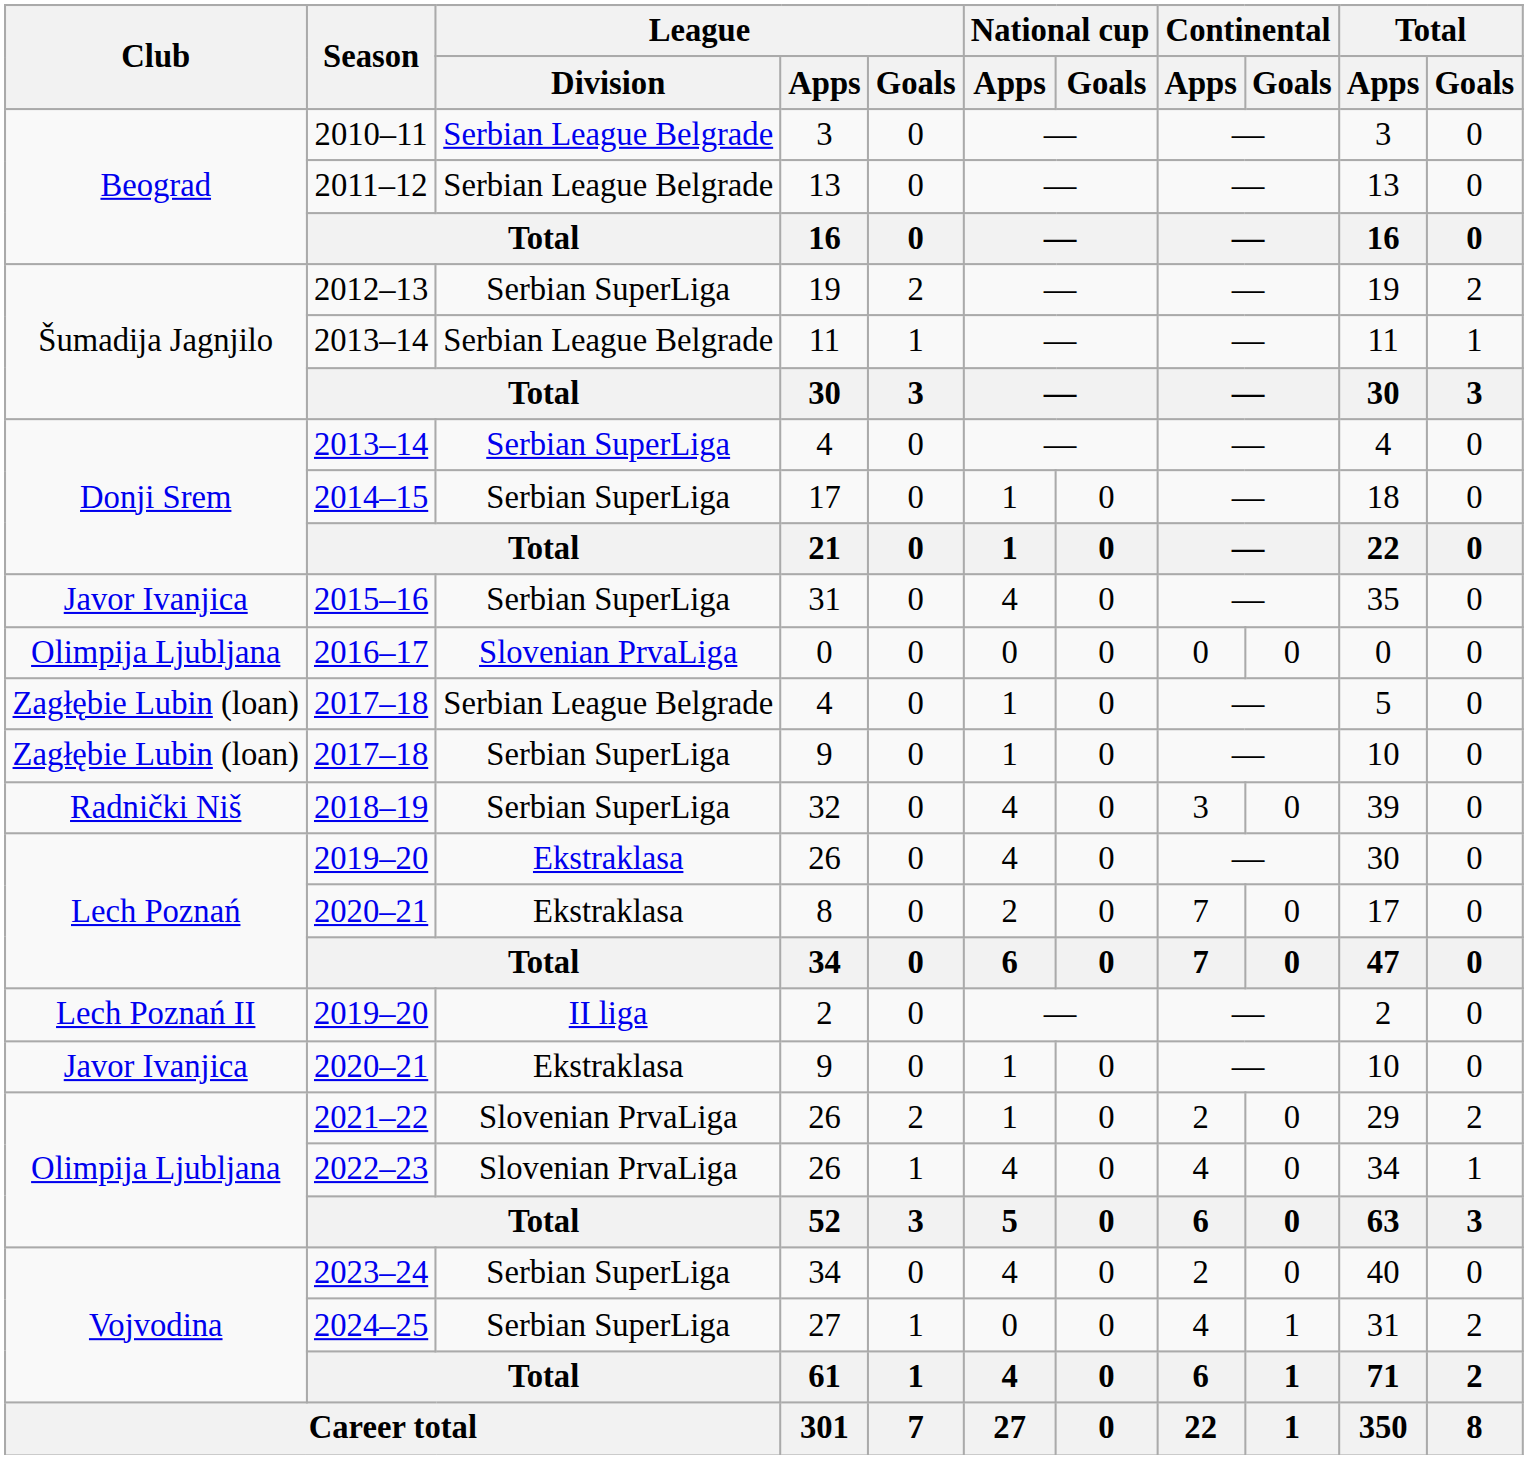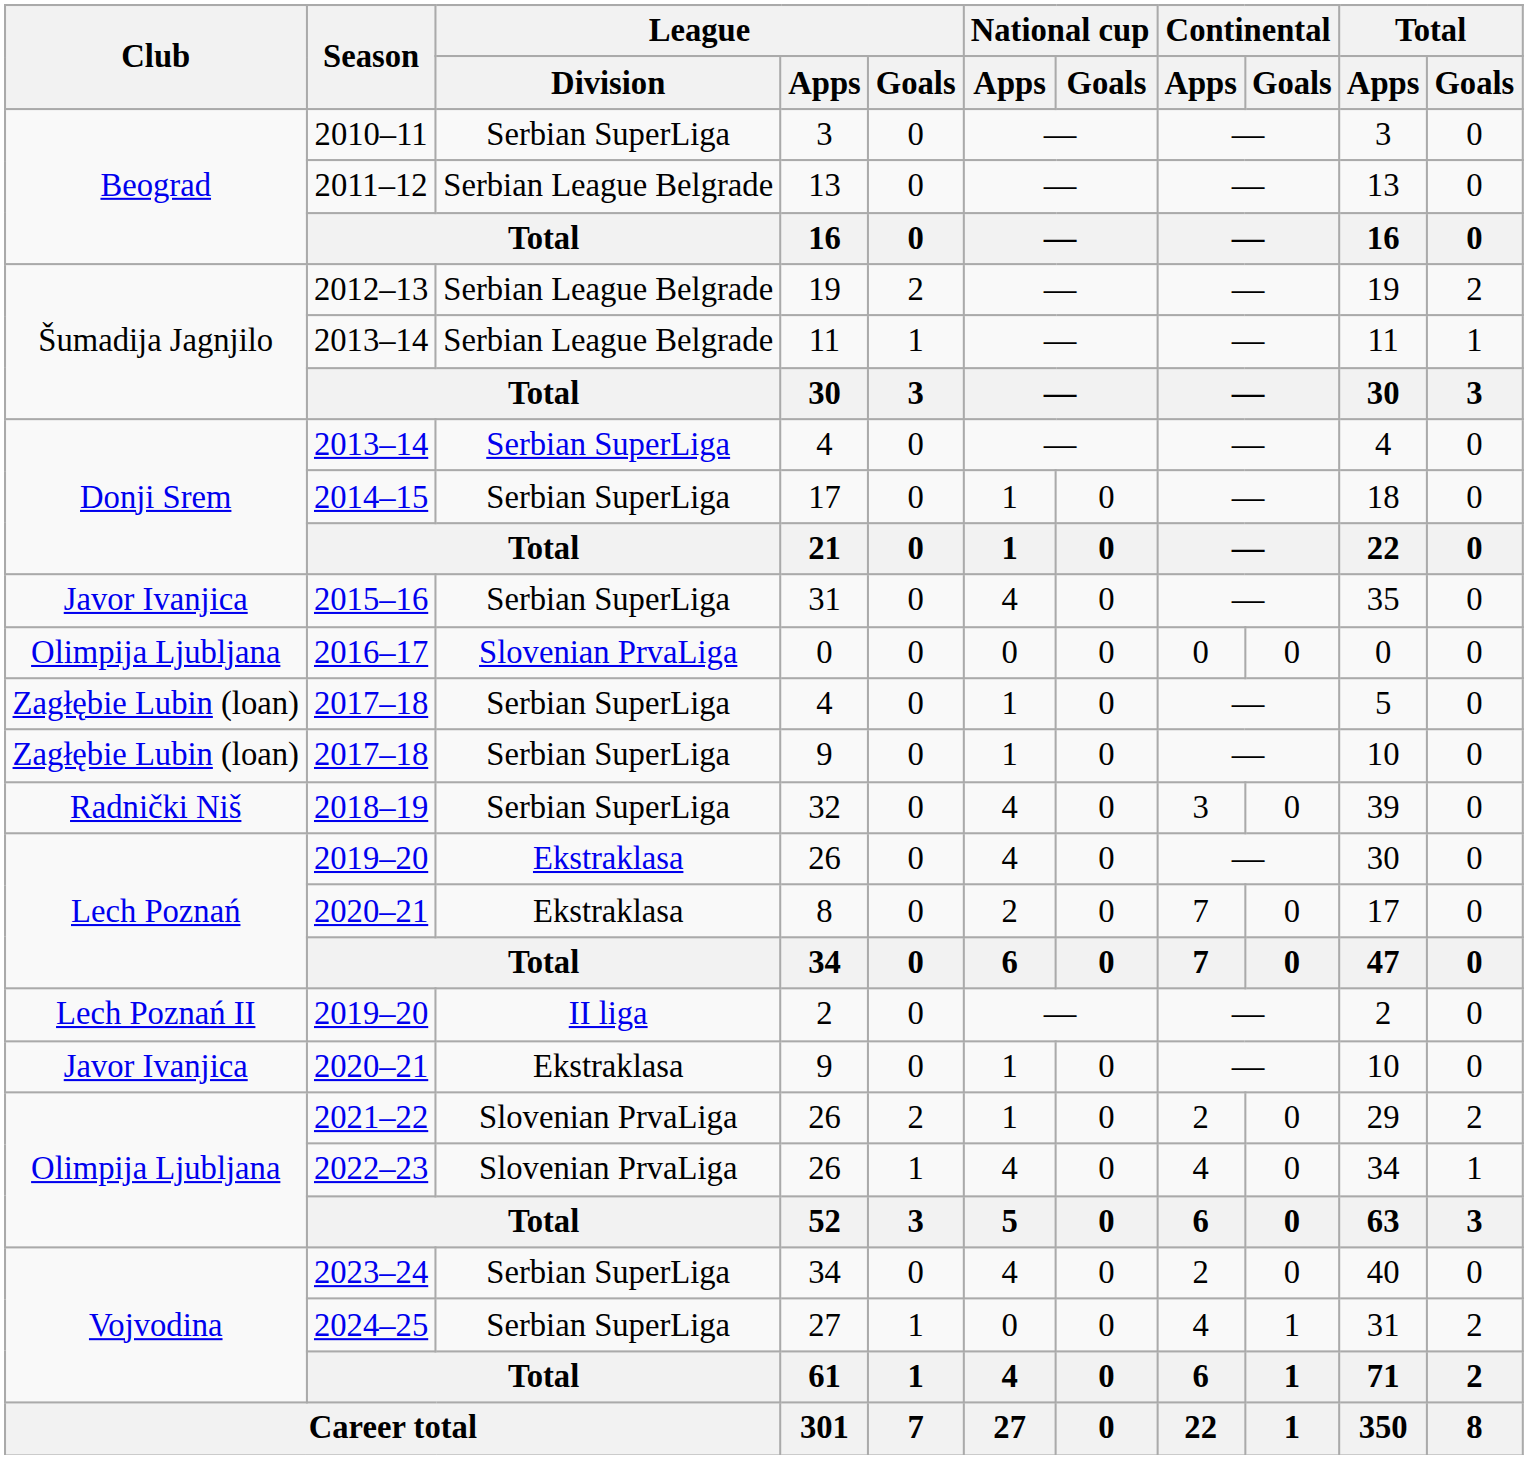(608, 133) Serbian League Belgrade -> (608, 133) Serbian SuperLiga
(608, 289) Serbian SuperLiga -> (608, 289) Serbian League Belgrade
(608, 703) Serbian League Belgrade -> (608, 703) Serbian SuperLiga
